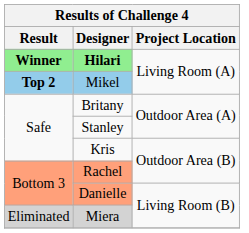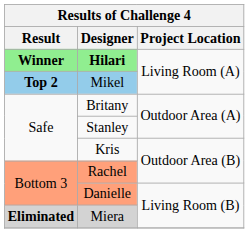(39, 216) normal -> (41, 216) bold
